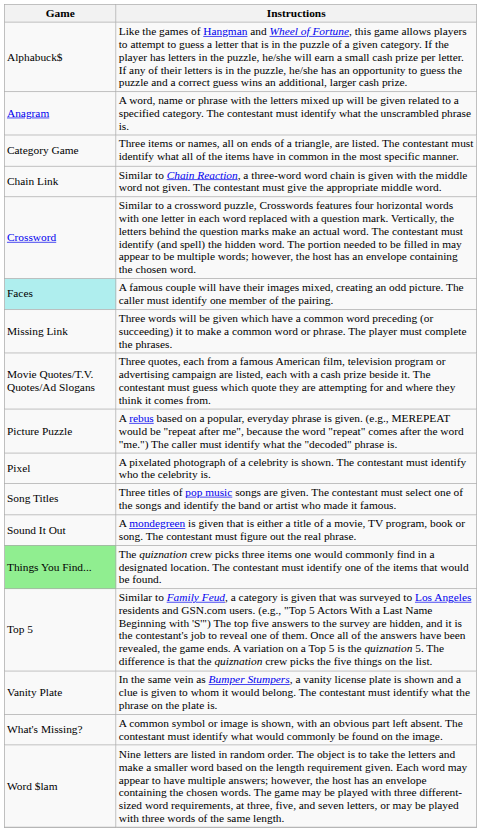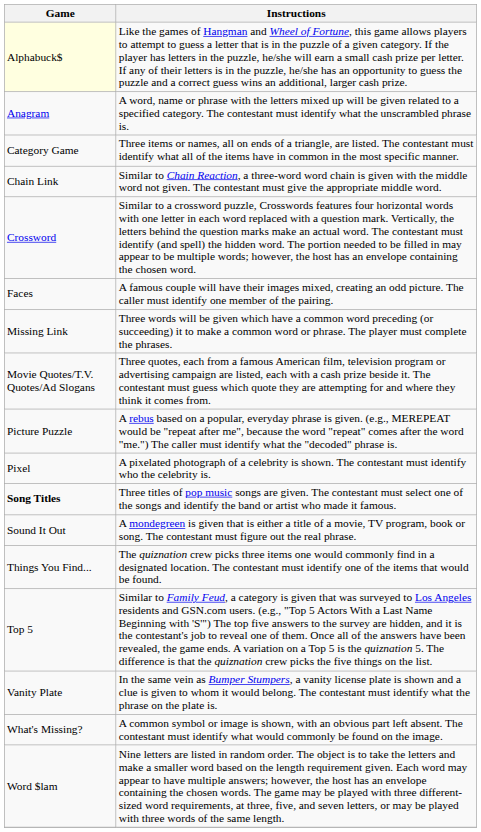(35, 57) no background -> (35, 57) lightyellow background
(20, 294) paleturquoise background -> (20, 294) no background
(33, 499) normal -> (34, 499) bold
(49, 567) lightgreen background -> (49, 567) no background
